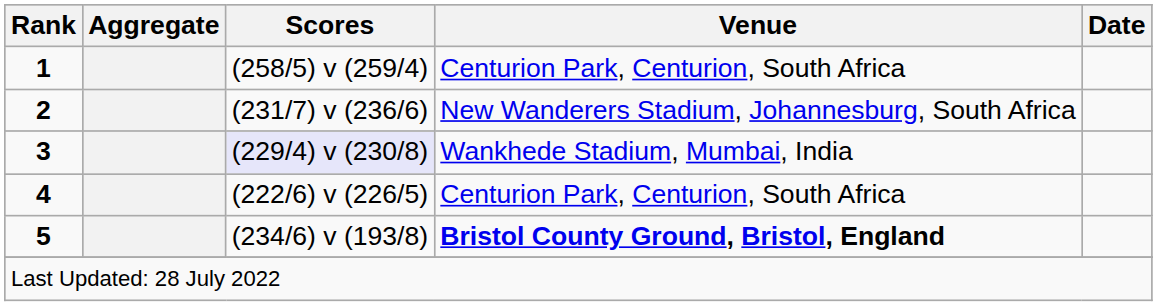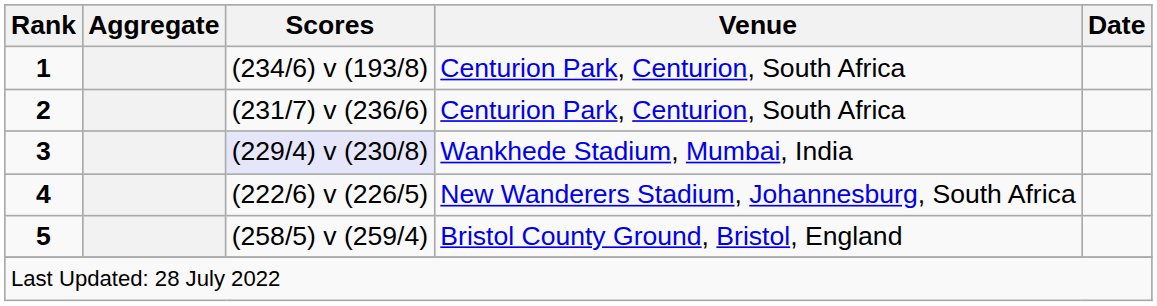(330, 67) (258/5) v (259/4) -> (330, 67) (234/6) v (193/8)
(758, 109) New Wanderers Stadium, Johannesburg, South Africa -> (673, 109) Centurion Park, Centurion, South Africa
(673, 194) Centurion Park, Centurion, South Africa -> (758, 194) New Wanderers Stadium, Johannesburg, South Africa
(330, 236) (234/6) v (193/8) -> (330, 236) (258/5) v (259/4)
(693, 236) bold -> (671, 236) normal
